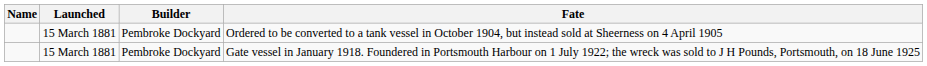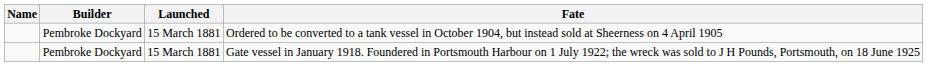columns swapped: (171, 14) <-> (79, 14)
